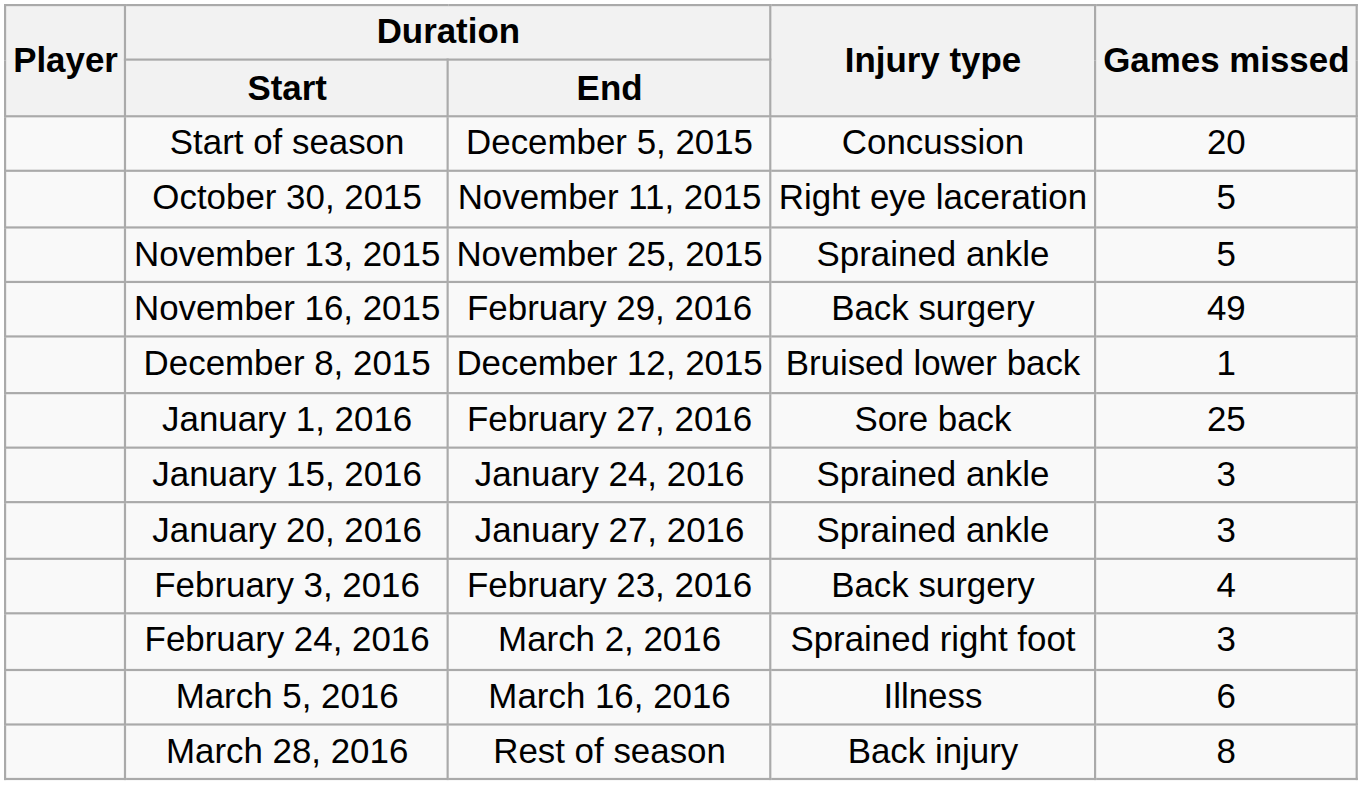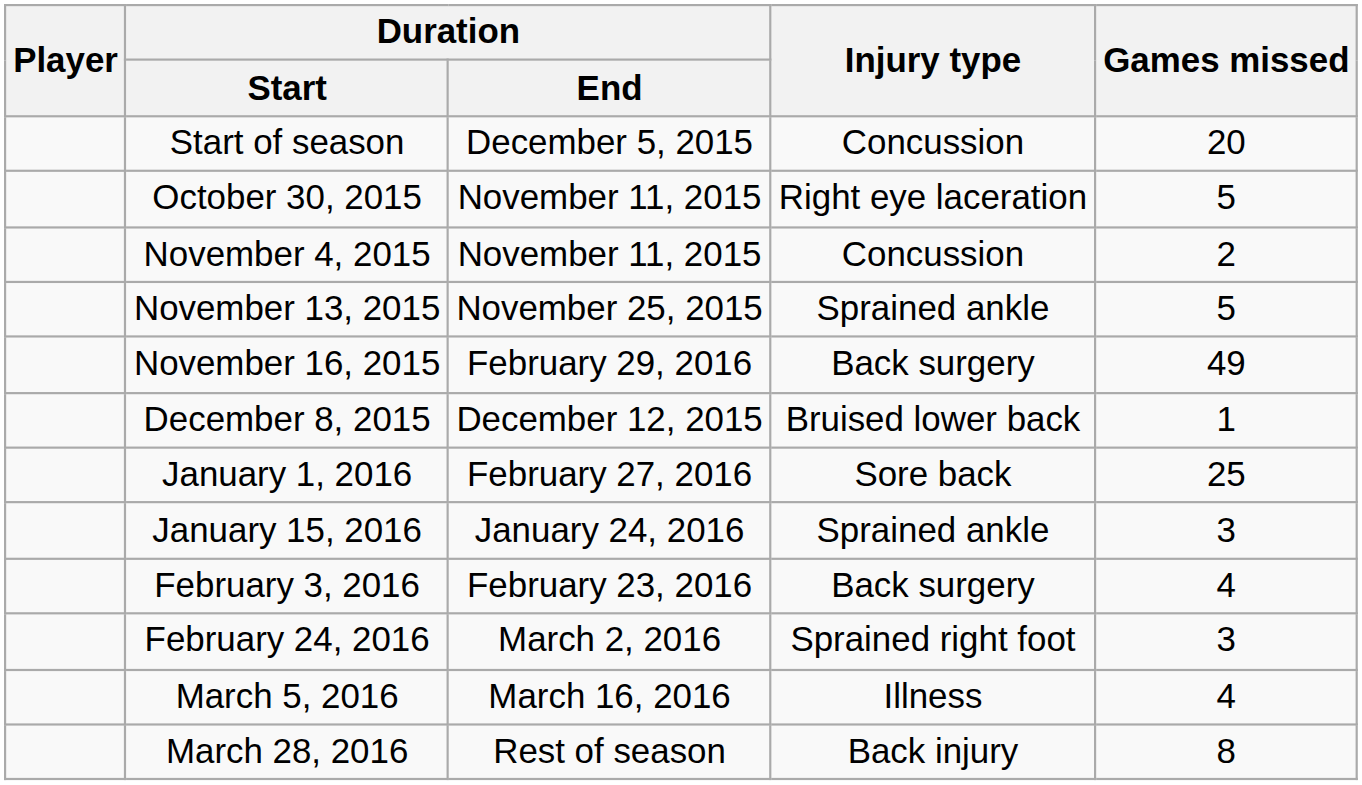+ row: (287, 253)
- row: (287, 530)
(1226, 695) 6 -> (1226, 695) 4
